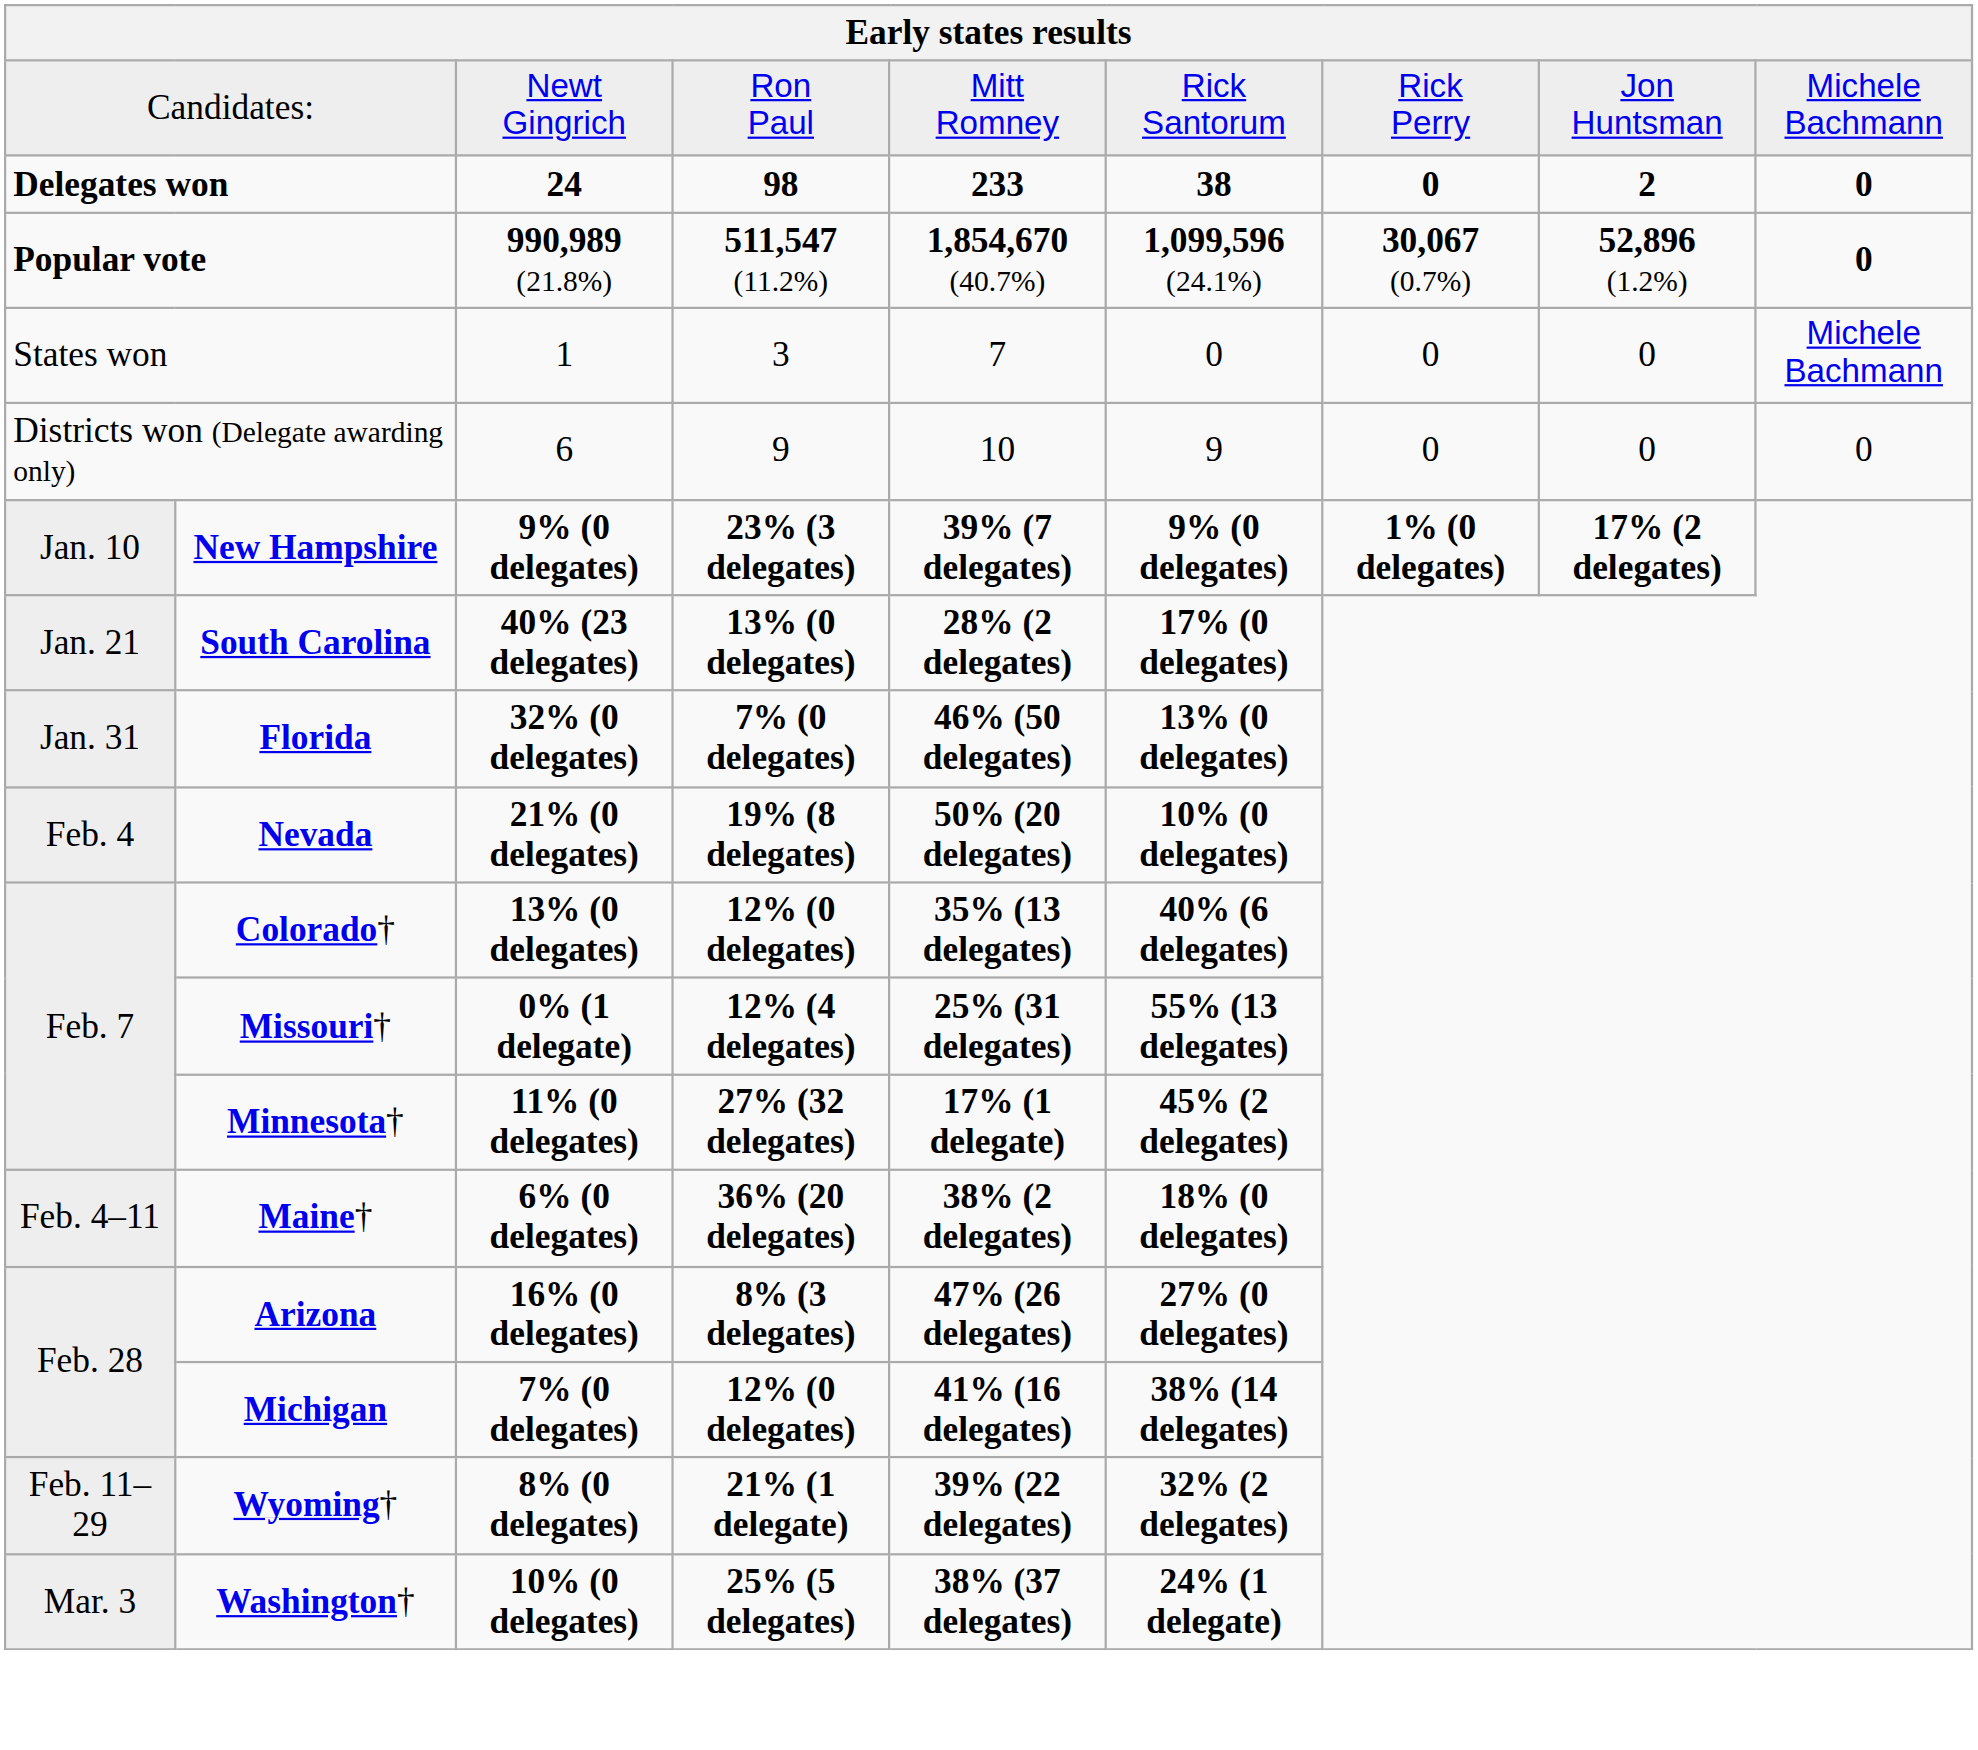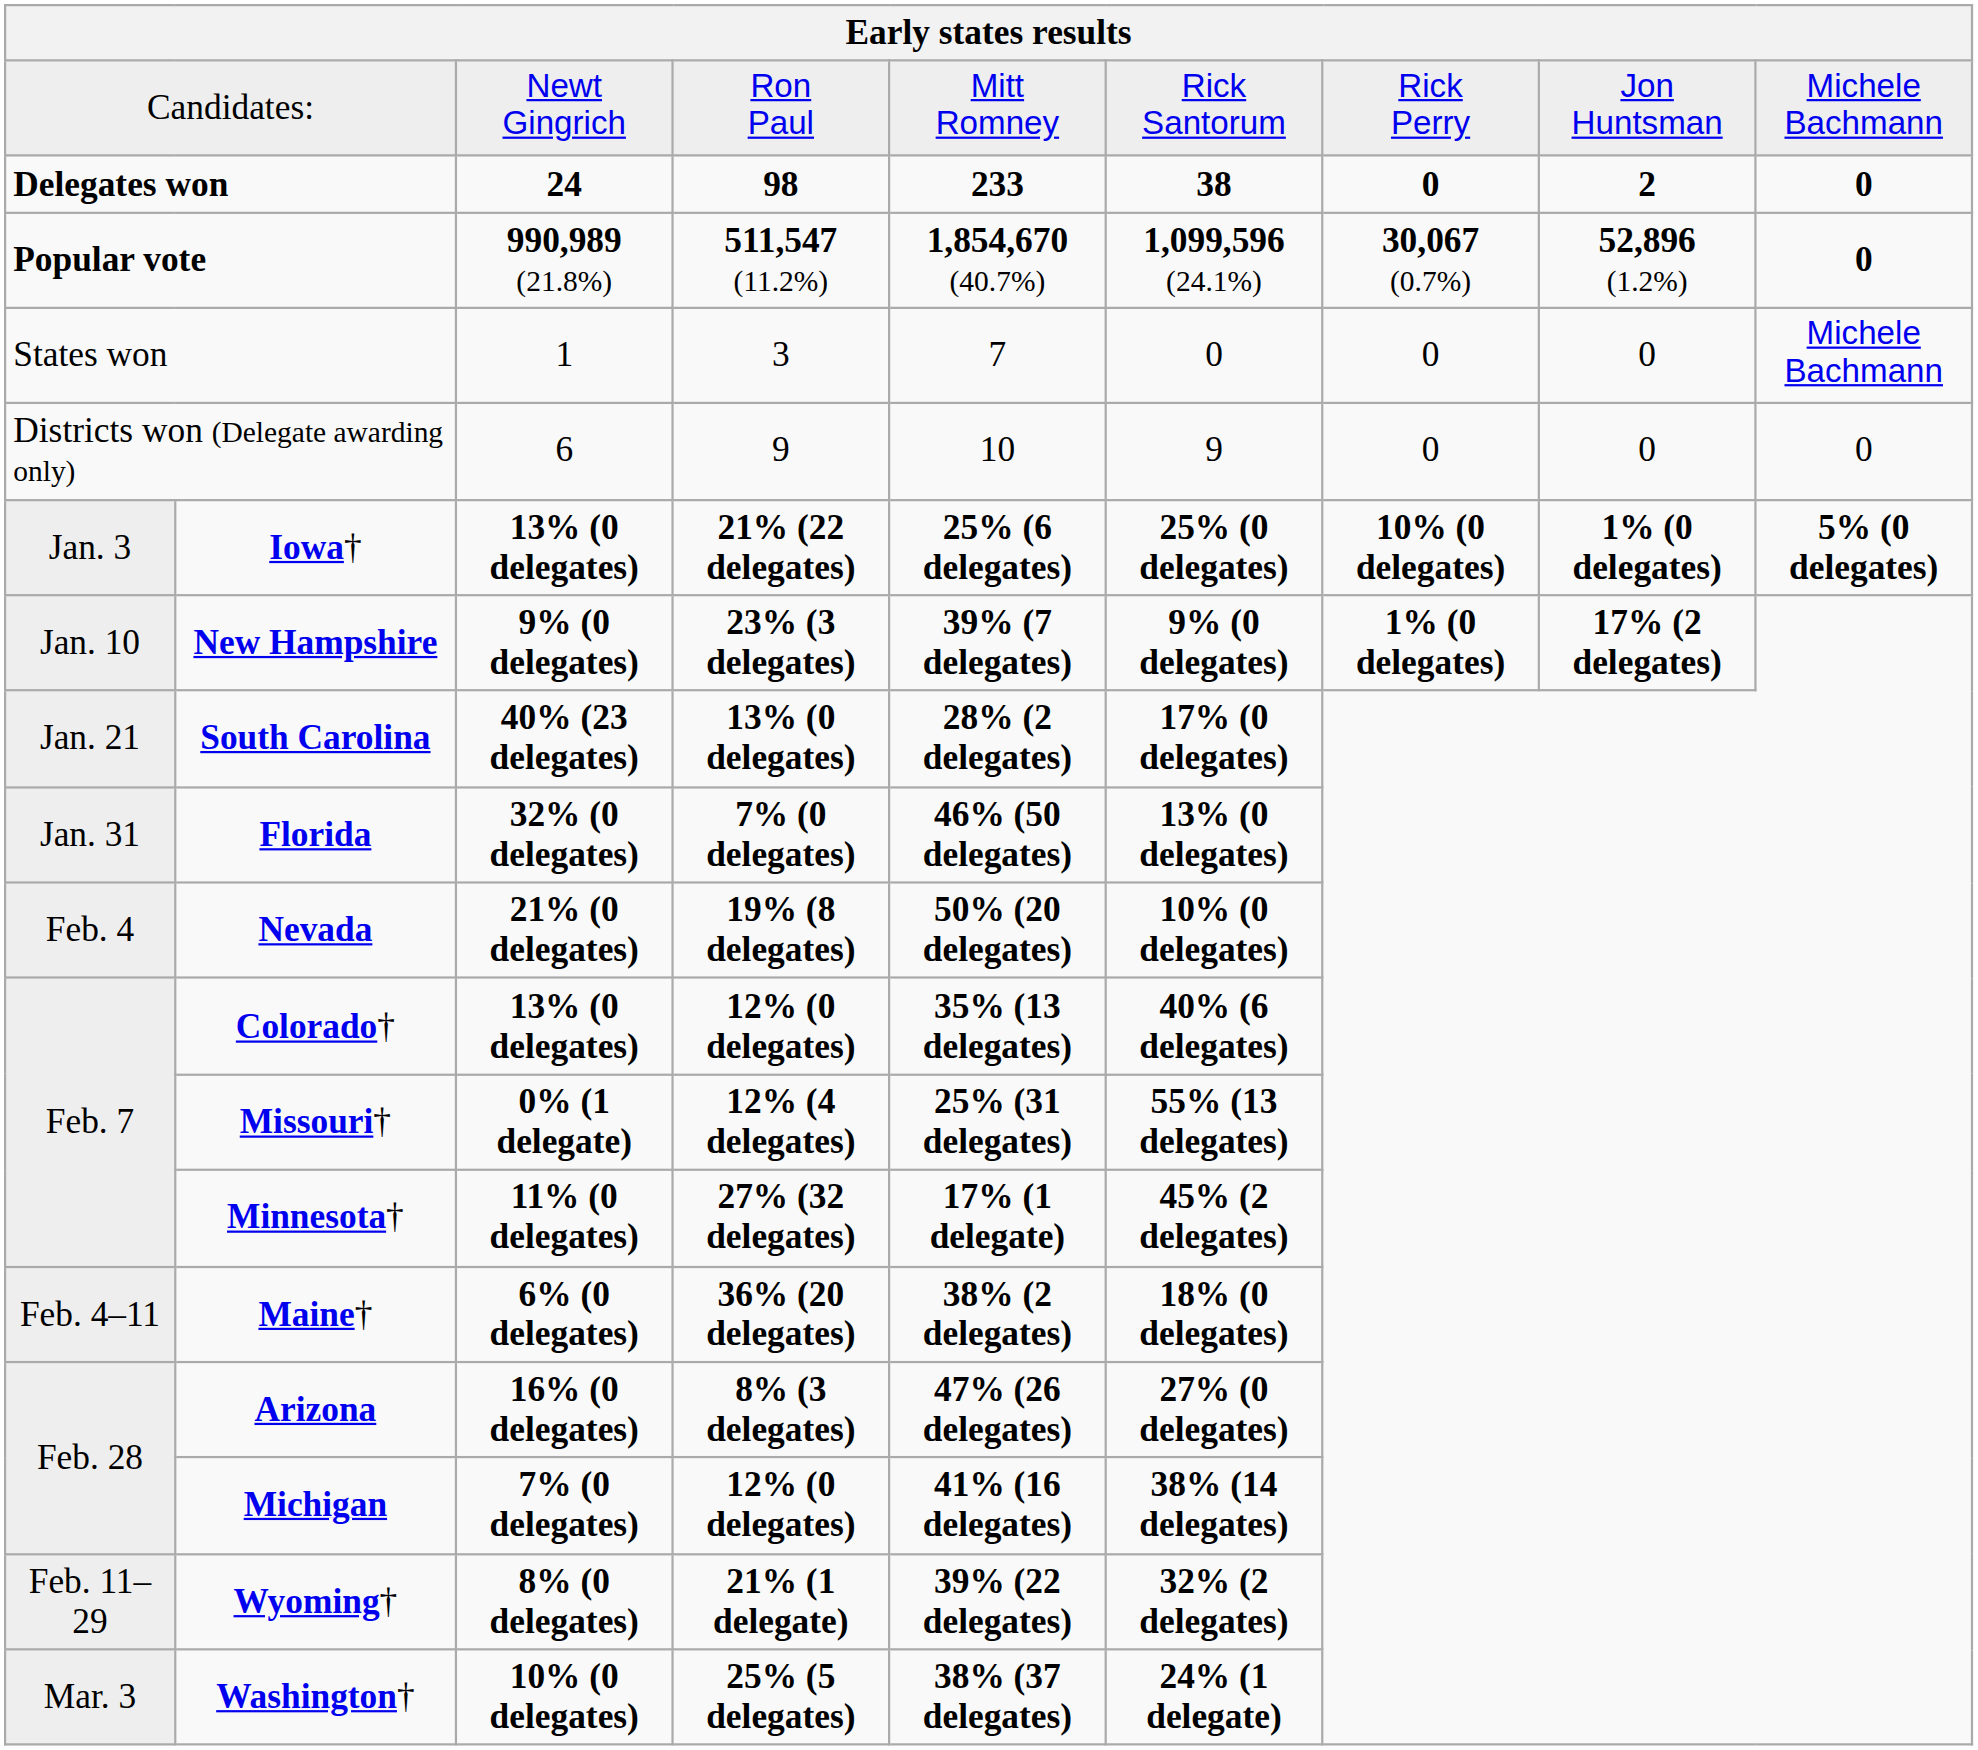+ row: (315, 546)
